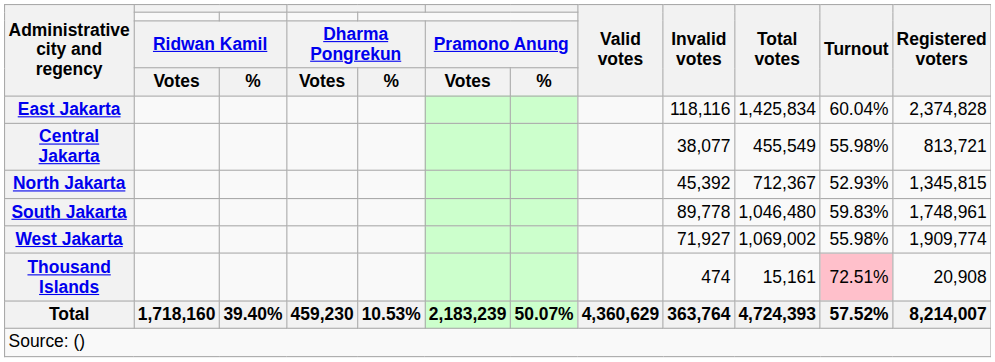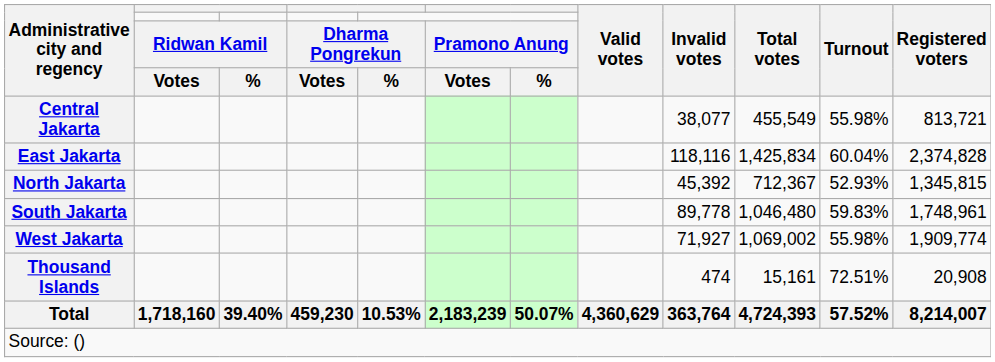rows swapped: (69, 146) <-> (69, 109)
(859, 277) pink background -> (859, 277) no background
